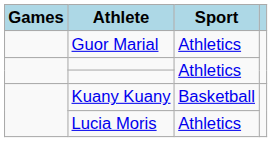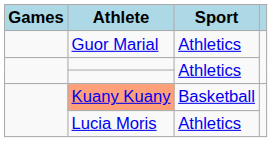(121, 96) no background -> (121, 96) lightsalmon background
